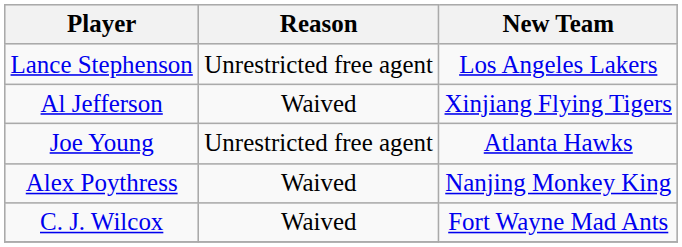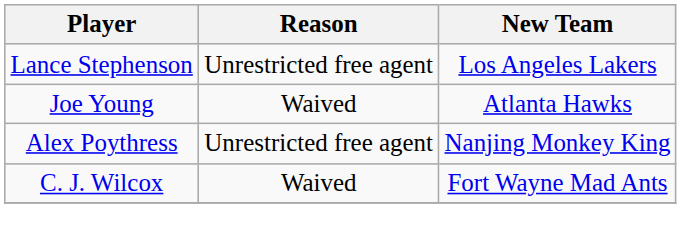- row: (102, 103)
(319, 143) Unrestricted free agent -> (319, 103) Waived
(319, 182) Waived -> (319, 143) Unrestricted free agent
